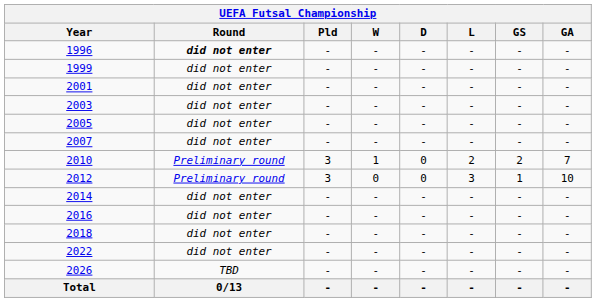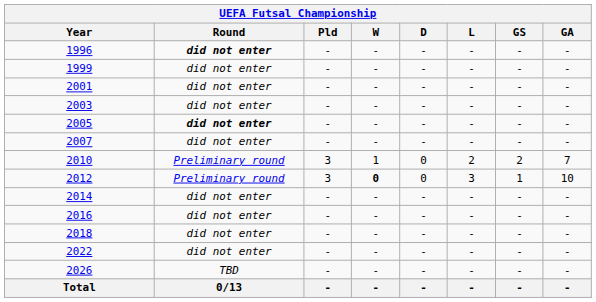(229, 123) normal -> (229, 123) bold
(376, 178) normal -> (376, 178) bold
